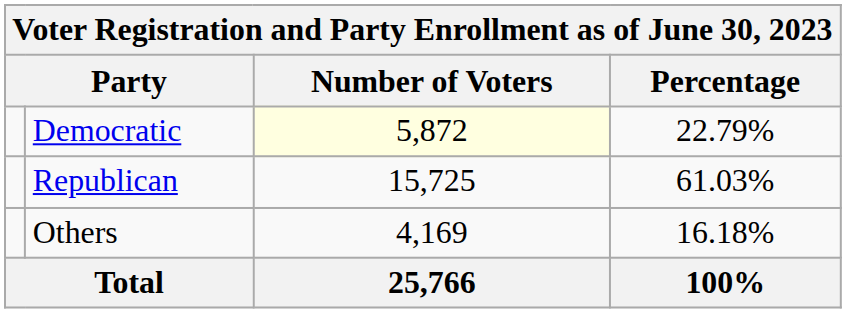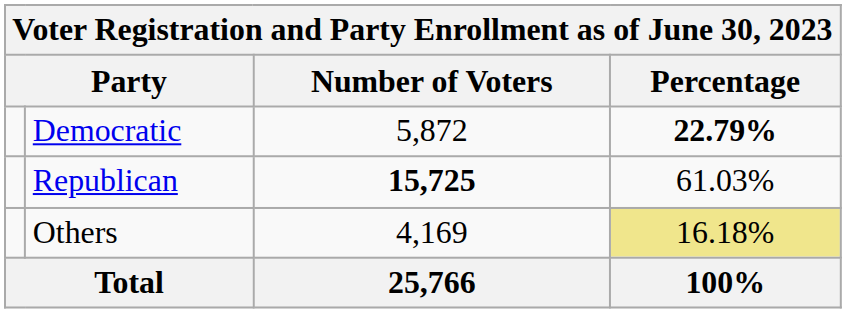(432, 130) lightyellow background -> (432, 130) no background
(725, 130) normal -> (725, 130) bold
(432, 181) normal -> (432, 181) bold
(725, 231) no background -> (725, 231) khaki background
